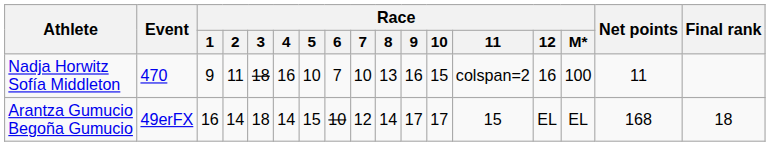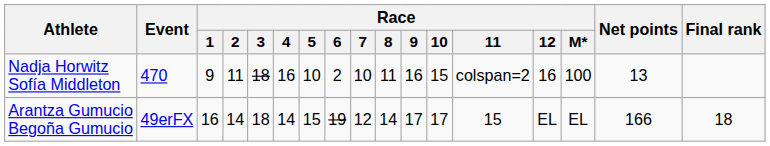(337, 76) 7 -> (337, 76) 2
(388, 76) 13 -> (388, 76) 11
(638, 76) 11 -> (638, 76) 13
(337, 120) 10 -> (337, 120) 19
(638, 120) 168 -> (638, 120) 166
